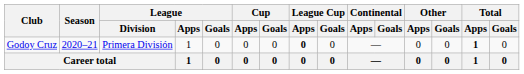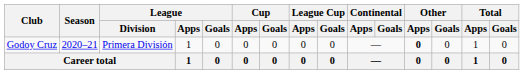(303, 45) bold -> (303, 45) normal
(418, 45) normal -> (418, 45) bold
(476, 45) bold -> (476, 45) normal
